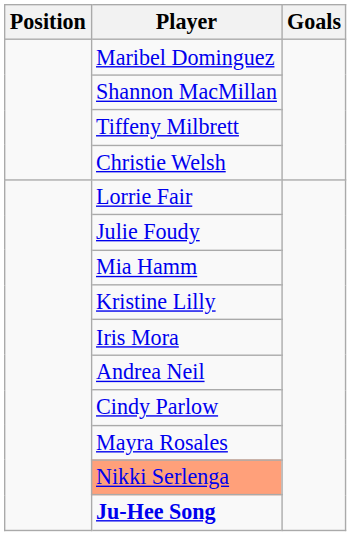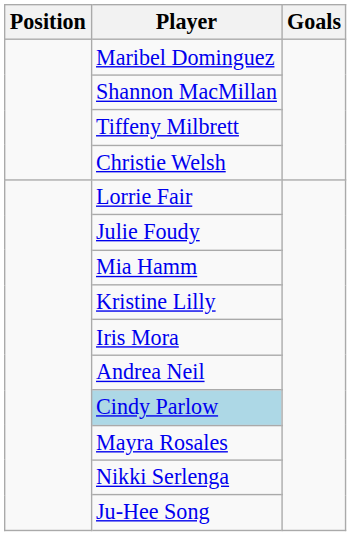(157, 407) no background -> (157, 407) lightblue background
(163, 477) lightsalmon background -> (163, 477) no background
(156, 512) bold -> (153, 512) normal
